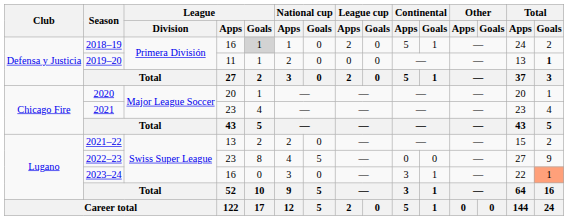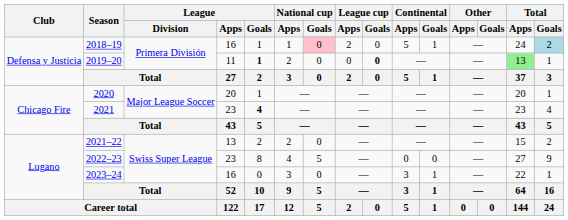(259, 45) lightgrey background -> (259, 45) no background
(319, 45) no background -> (319, 45) pink background
(549, 45) no background -> (549, 45) lightblue background
(259, 61) normal -> (259, 61) bold
(377, 61) normal -> (377, 61) bold
(520, 61) no background -> (520, 61) lightgreen background
(549, 61) bold -> (549, 61) normal
(259, 110) normal -> (259, 110) bold
(549, 175) lightsalmon background -> (549, 175) no background
